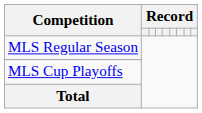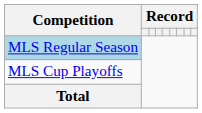(73, 47) no background -> (73, 47) lightblue background
